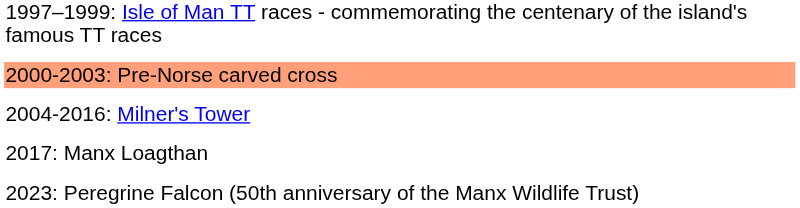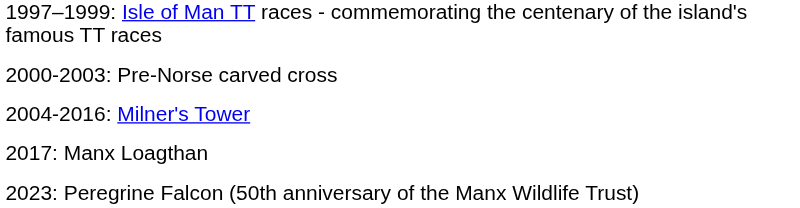(171, 74) lightsalmon background -> (171, 74) no background
